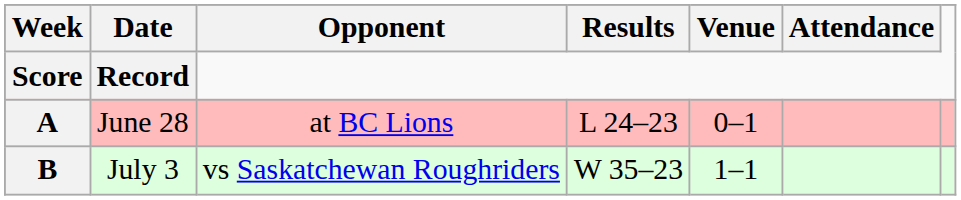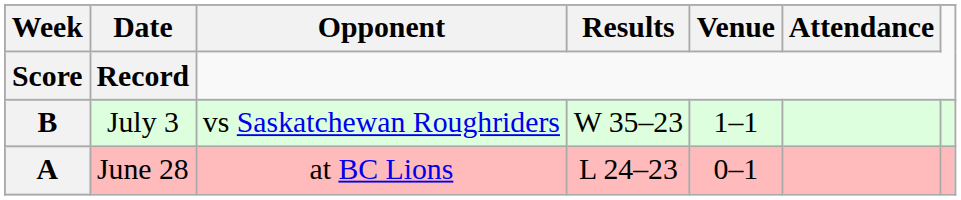rows swapped: (47, 122) <-> (47, 169)
